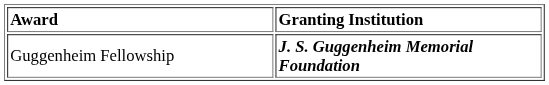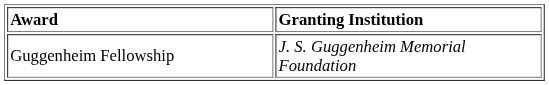(376, 55) bold -> (372, 55) normal
